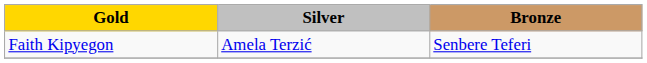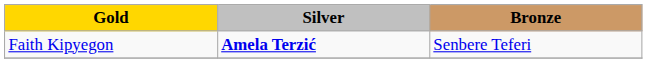(266, 44) normal -> (269, 44) bold
